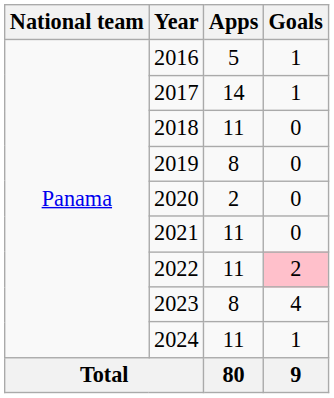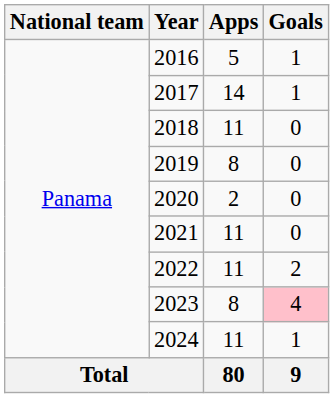(296, 269) pink background -> (296, 269) no background
(296, 304) no background -> (296, 304) pink background
